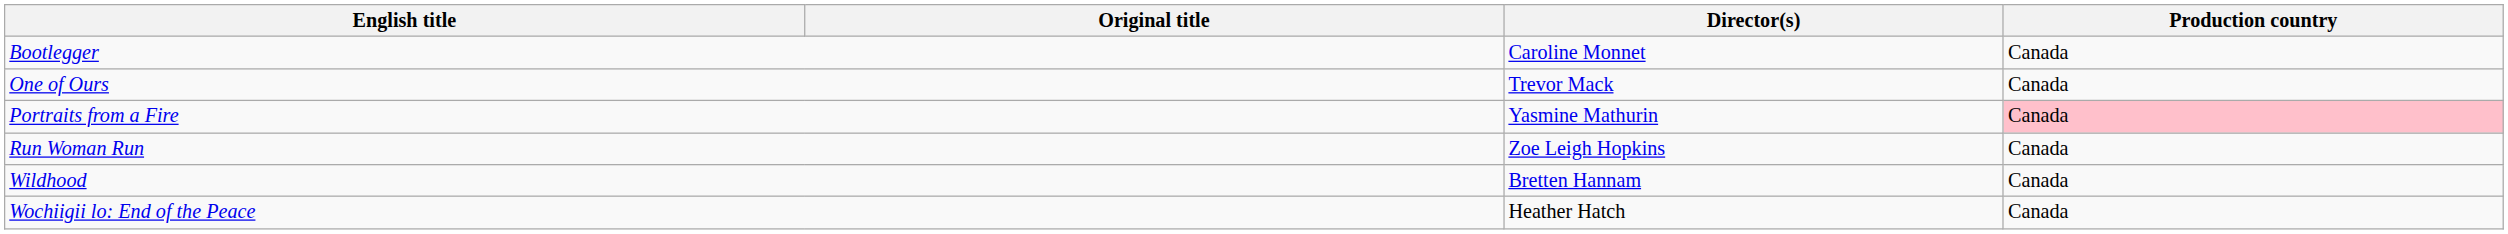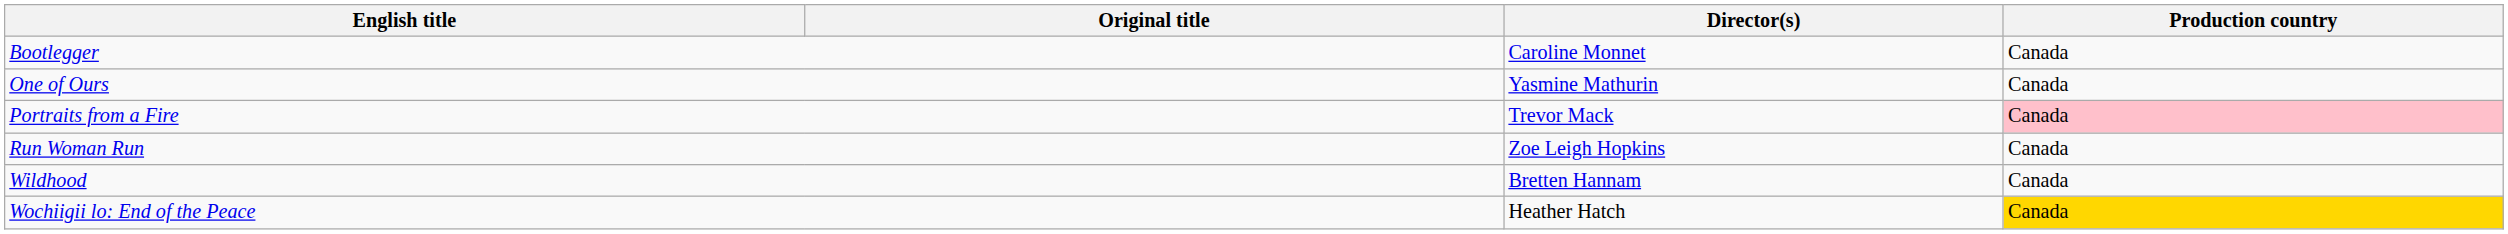(1561, 84) Trevor Mack -> (1583, 84) Yasmine Mathurin
(1583, 116) Yasmine Mathurin -> (1561, 116) Trevor Mack
(2038, 212) no background -> (2038, 212) gold background
